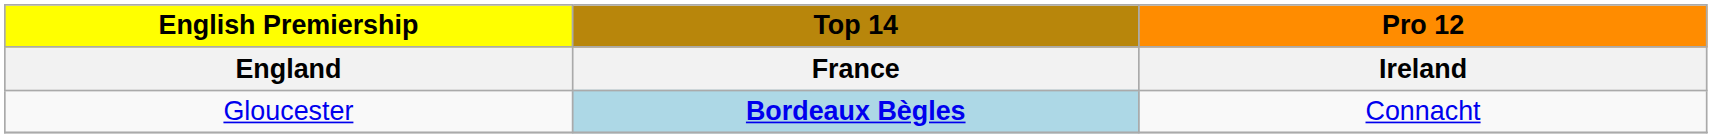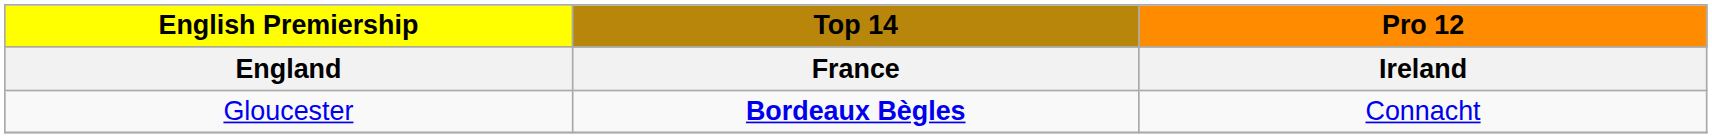(856, 111) lightblue background -> (856, 111) no background
